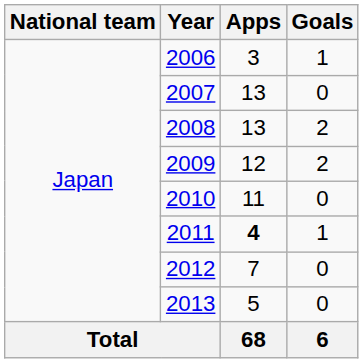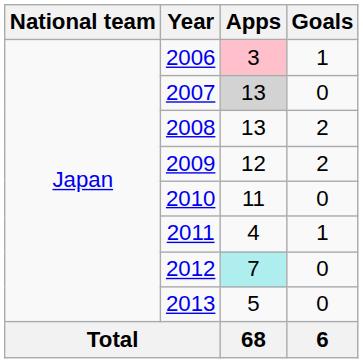(253, 57) no background -> (253, 57) pink background
(253, 92) no background -> (253, 92) lightgrey background
(253, 233) bold -> (253, 233) normal
(253, 269) no background -> (253, 269) paleturquoise background
